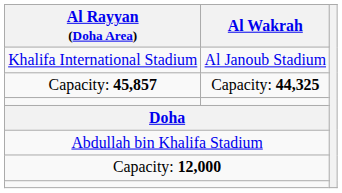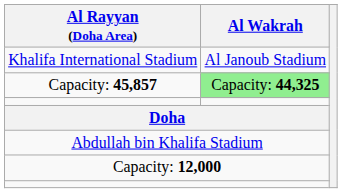(265, 85) no background -> (265, 85) lightgreen background
